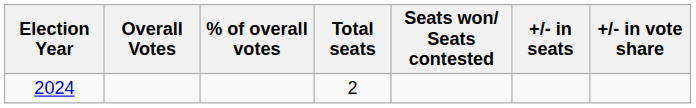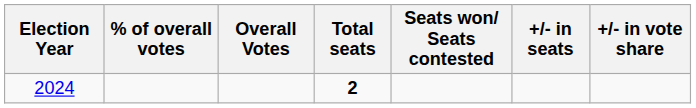columns swapped: (152, 39) <-> (257, 39)
(353, 88) normal -> (353, 88) bold
